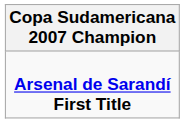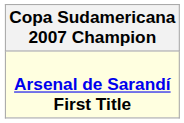(92, 94) no background -> (92, 94) lightyellow background
